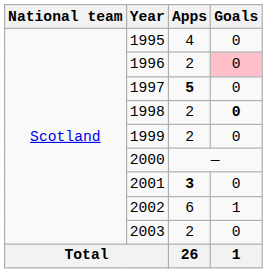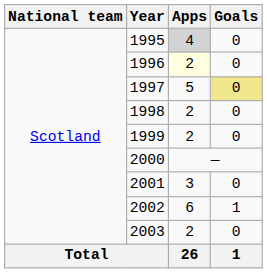(190, 40) no background -> (190, 40) lightgrey background
(190, 64) no background -> (190, 64) lightyellow background
(236, 64) pink background -> (236, 64) no background
(190, 88) bold -> (190, 88) normal
(236, 88) no background -> (236, 88) khaki background
(236, 112) bold -> (236, 112) normal
(190, 184) bold -> (190, 184) normal
